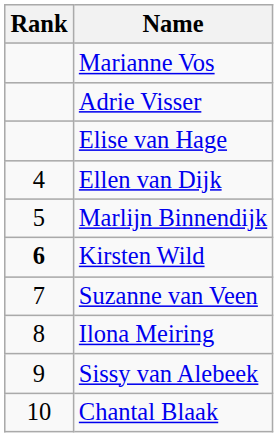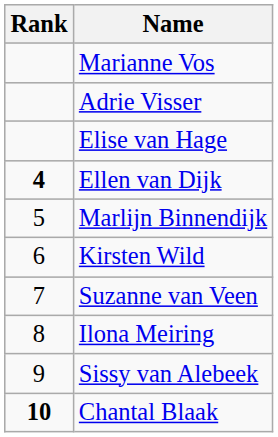(39, 179) normal -> (39, 179) bold
(39, 256) bold -> (39, 256) normal
(39, 412) normal -> (39, 412) bold
